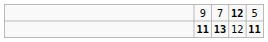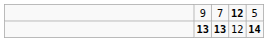(203, 30) 11 -> (203, 30) 13
(255, 30) 11 -> (255, 30) 14
